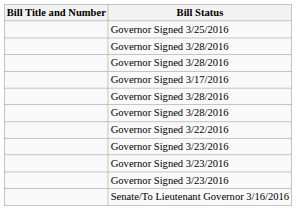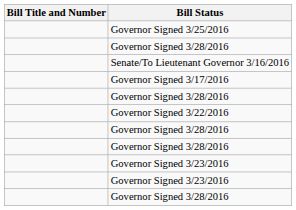(170, 63) Governor Signed 3/28/2016 -> (200, 63) Senate/To Lieutenant Governor 3/16/2016
(170, 113) Governor Signed 3/28/2016 -> (170, 113) Governor Signed 3/22/2016
(170, 130) Governor Signed 3/22/2016 -> (170, 130) Governor Signed 3/28/2016
(170, 146) Governor Signed 3/23/2016 -> (170, 146) Governor Signed 3/28/2016
(200, 197) Senate/To Lieutenant Governor 3/16/2016 -> (170, 197) Governor Signed 3/28/2016
